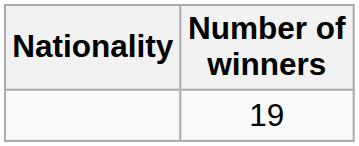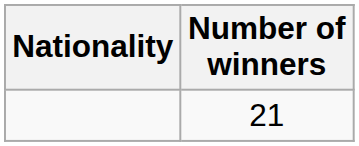(267, 114) 19 -> (267, 114) 21
